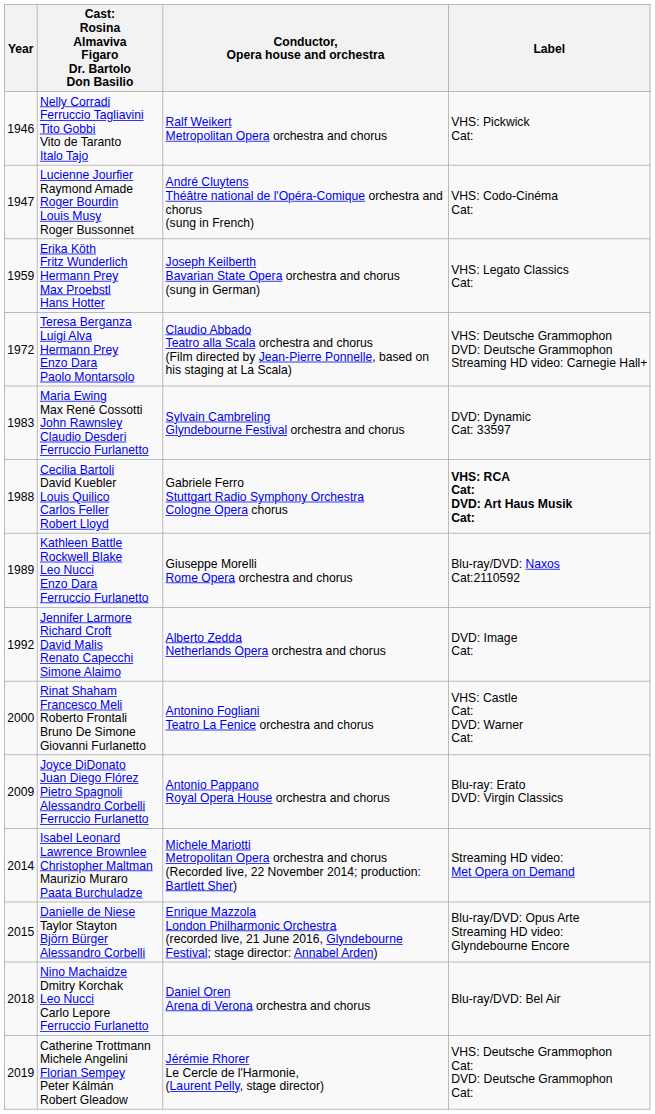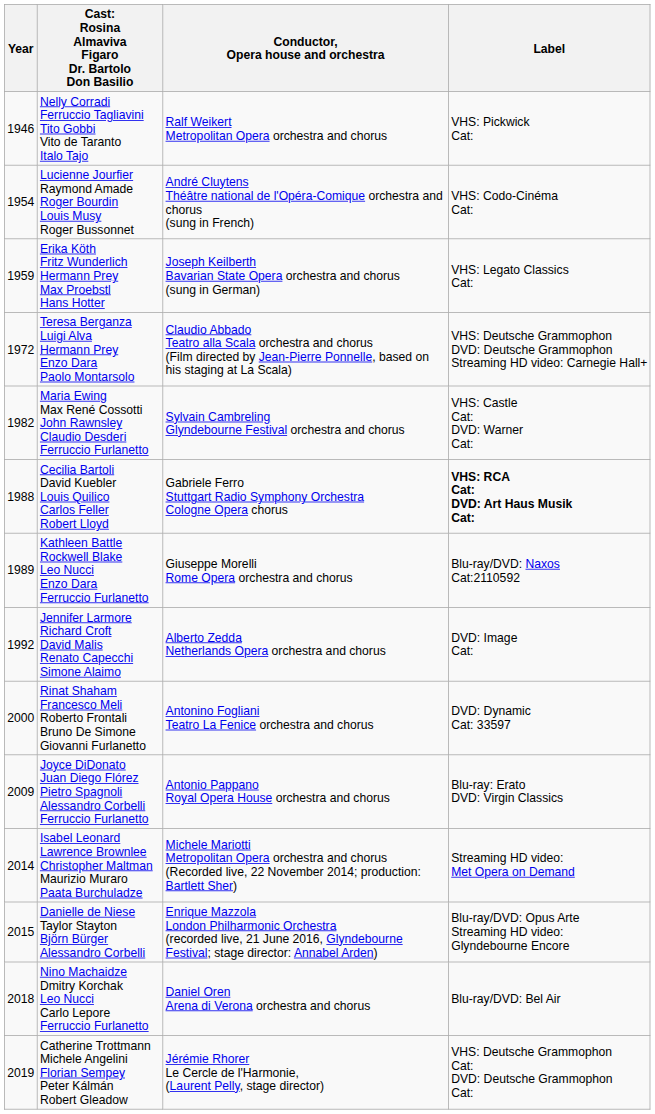(21, 202) 1947 -> (21, 202) 1954
(21, 423) 1983 -> (21, 423) 1982
(491, 423) DVD: Dynamic Cat: 33597 -> (487, 423) VHS: Castle Cat: DVD: Warner Cat:
(487, 718) VHS: Castle Cat: DVD: Warner Cat: -> (491, 718) DVD: Dynamic Cat: 33597
